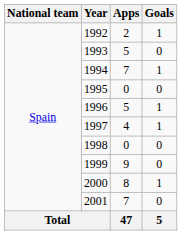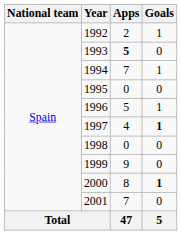(126, 51) normal -> (126, 51) bold
(159, 126) normal -> (159, 126) bold
(159, 182) normal -> (159, 182) bold
